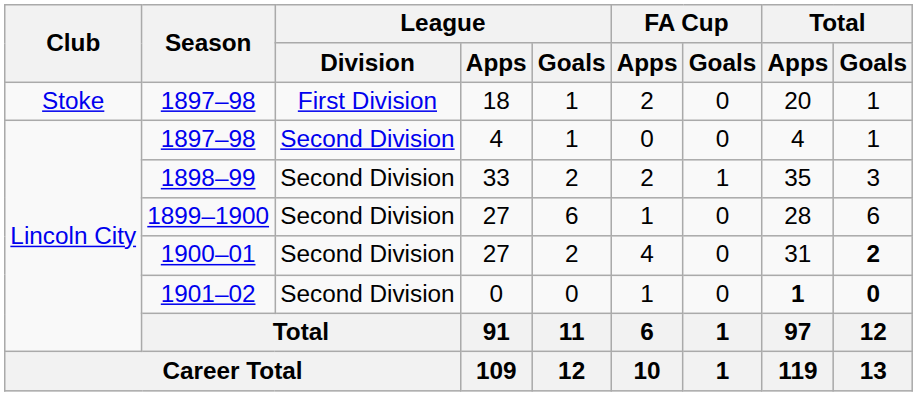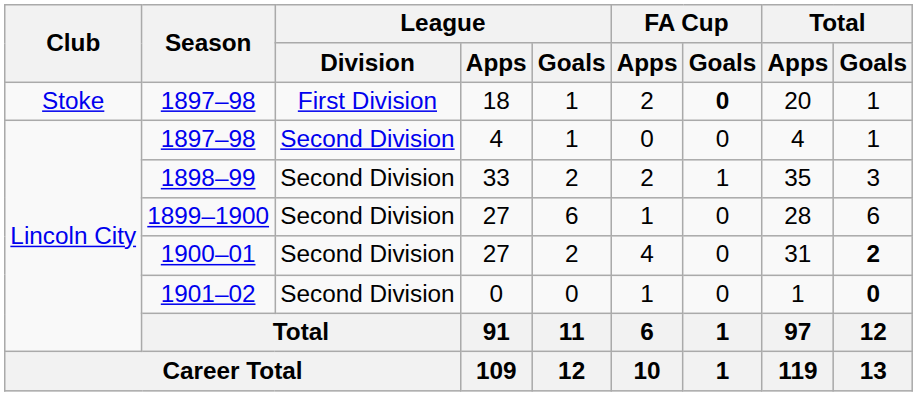(722, 100) normal -> (722, 100) bold
(798, 293) bold -> (798, 293) normal
